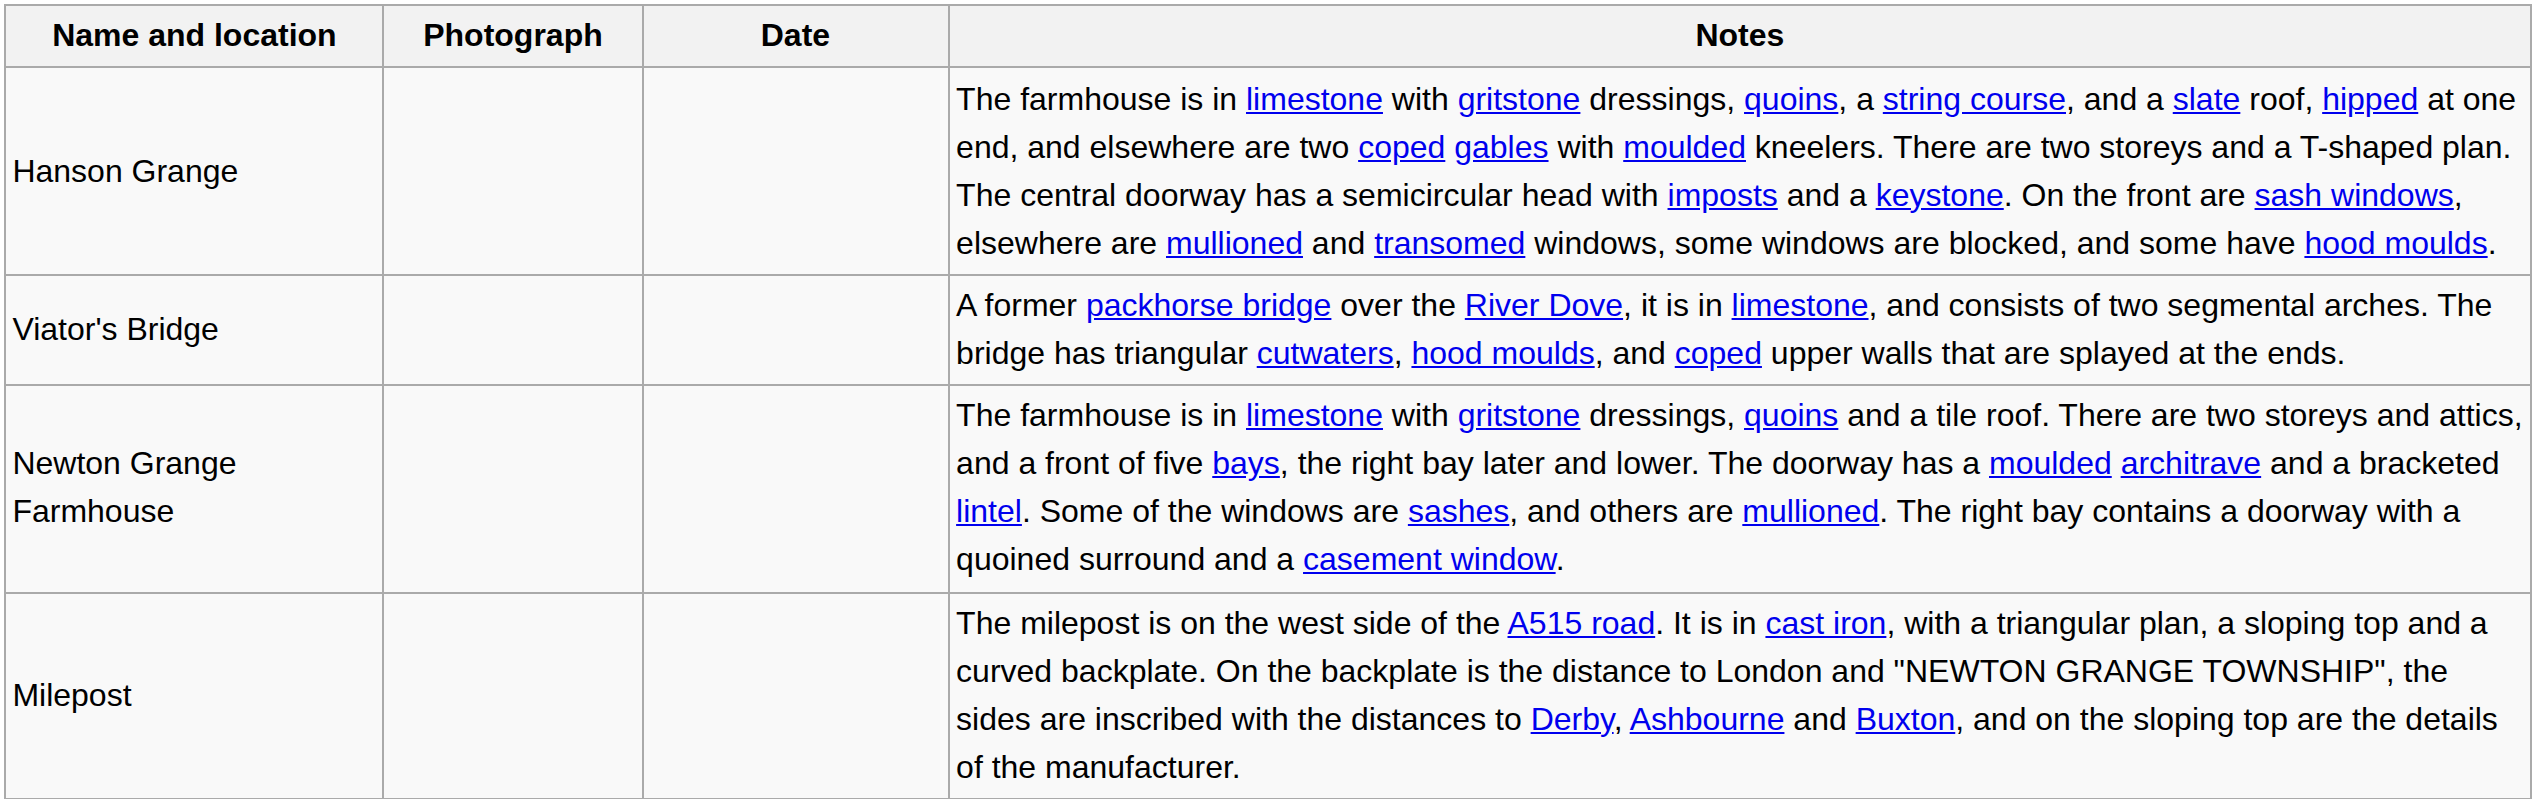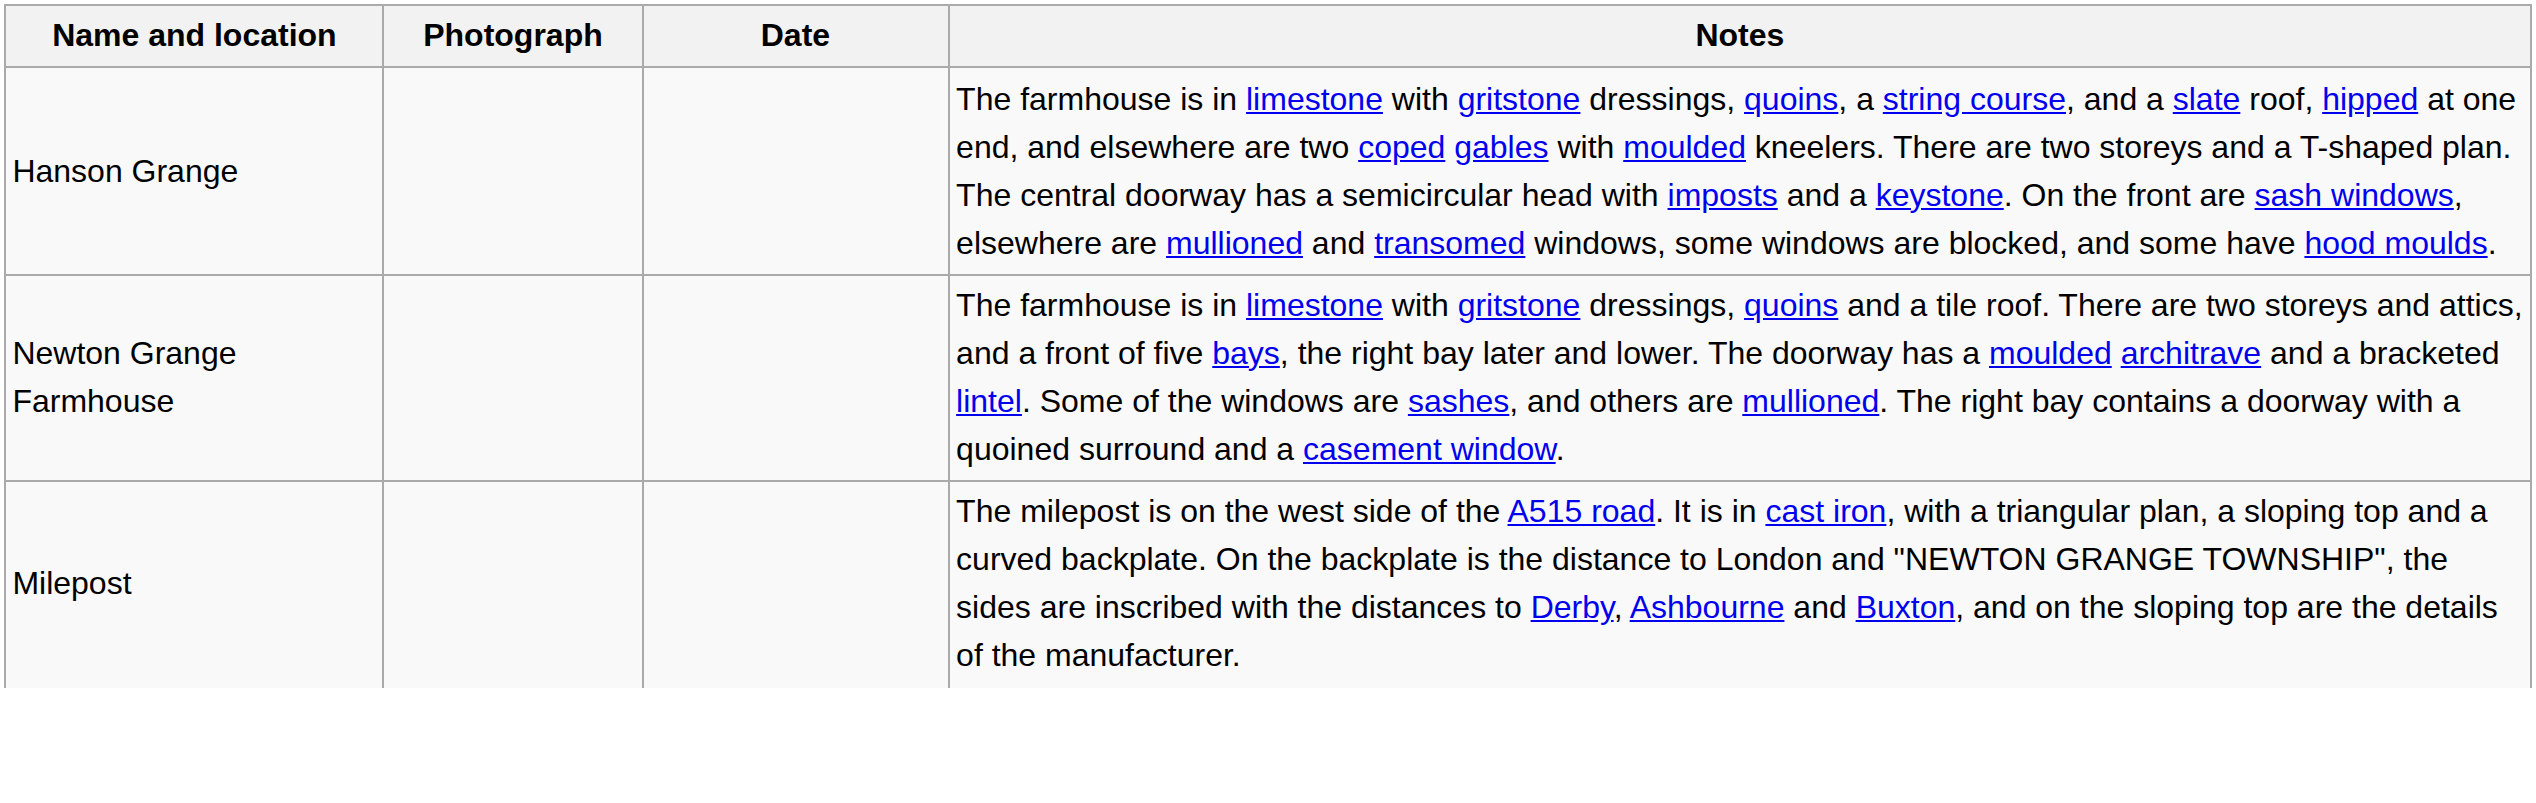- row: (116, 329)
